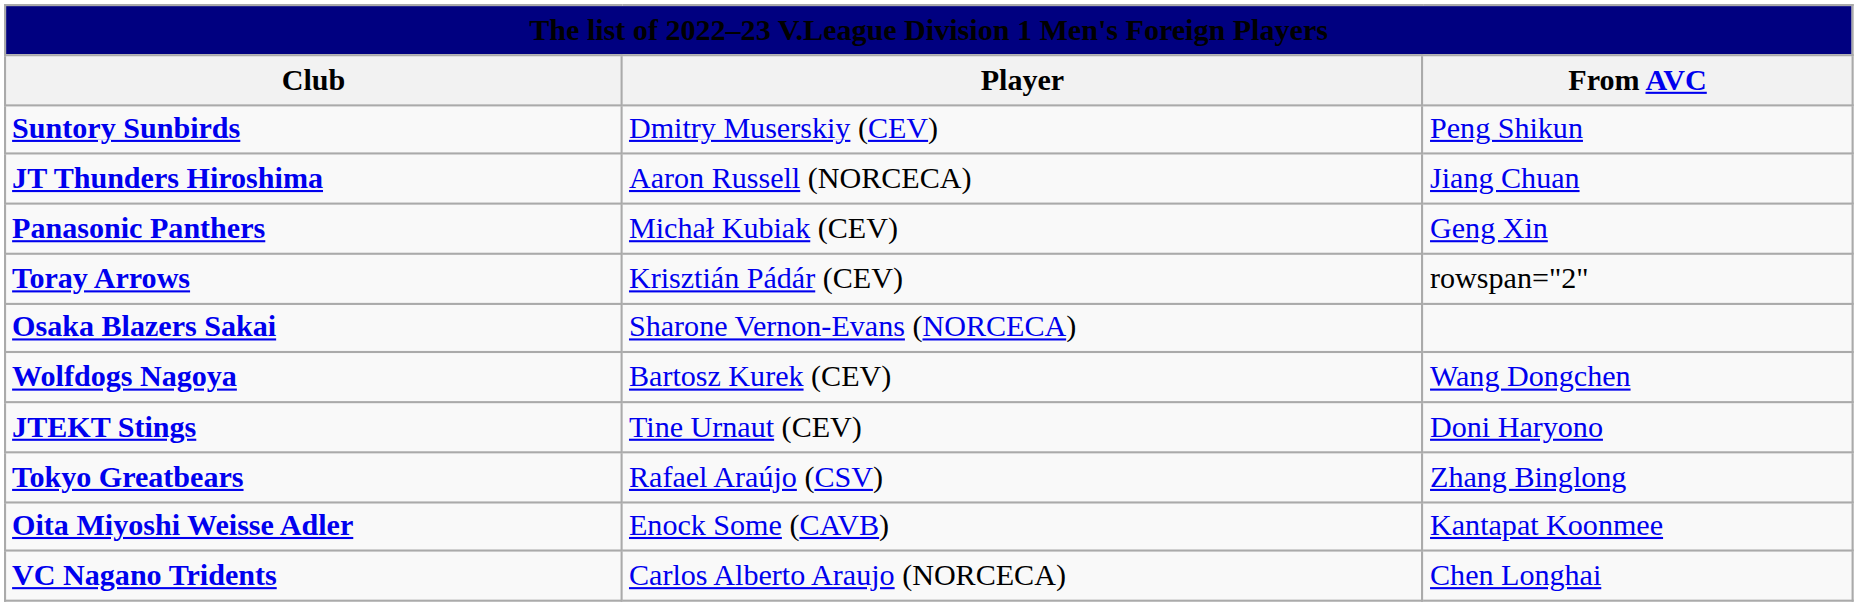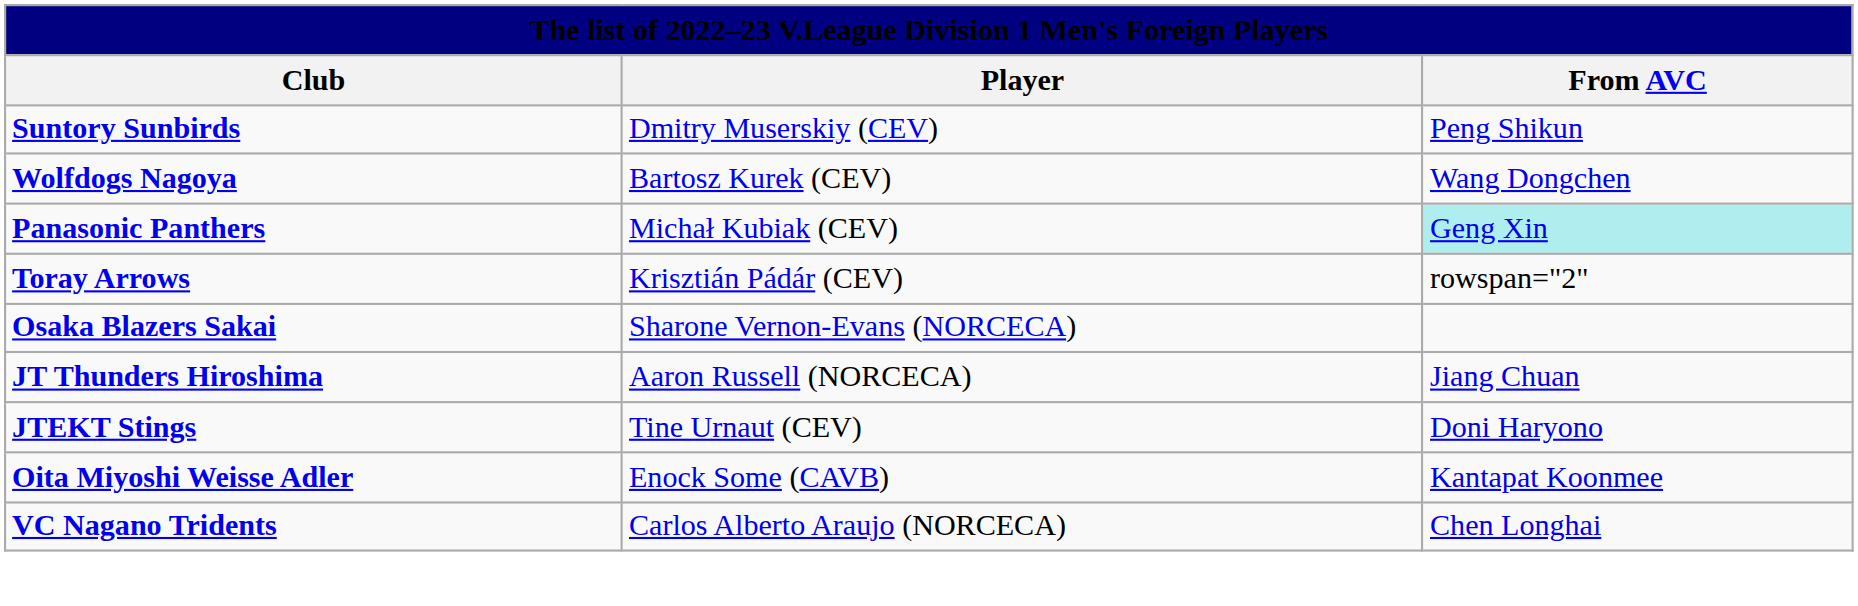rows swapped: (124, 377) <-> (168, 178)
(1489, 228) no background -> (1489, 228) paleturquoise background
- row: (128, 476)
